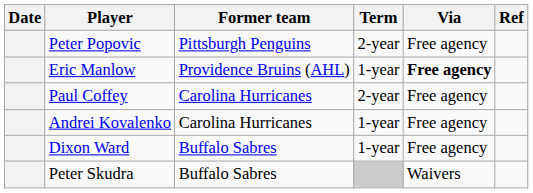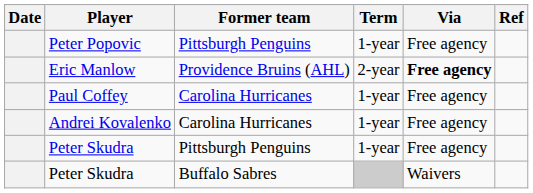(378, 43) 2-year -> (378, 43) 1-year
(378, 69) 1-year -> (378, 69) 2-year
(378, 95) 2-year -> (378, 95) 1-year
+ row: (91, 148)
- row: (89, 148)
